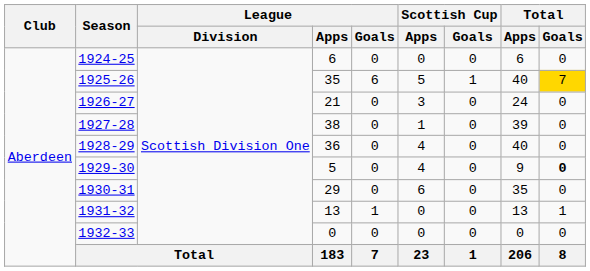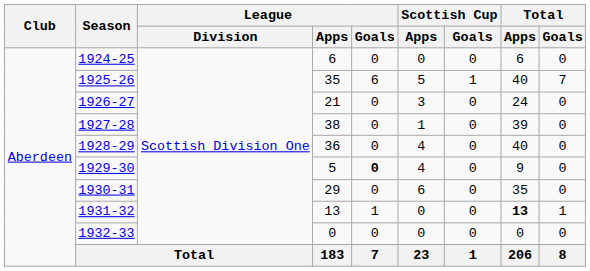(563, 81) gold background -> (563, 81) no background
(375, 168) normal -> (375, 168) bold
(563, 168) bold -> (563, 168) normal
(520, 212) normal -> (520, 212) bold
